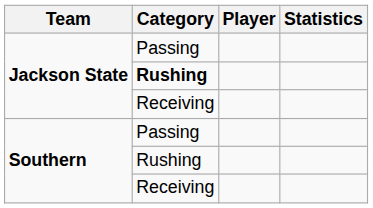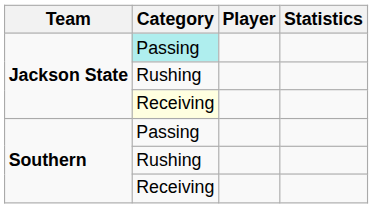(168, 47) no background -> (168, 47) paleturquoise background
(172, 75) bold -> (169, 75) normal
(175, 103) no background -> (175, 103) lightyellow background
